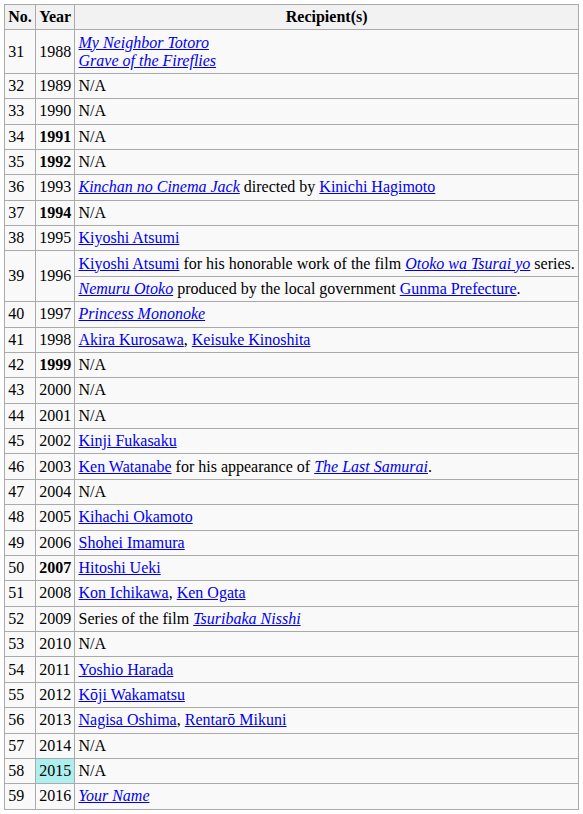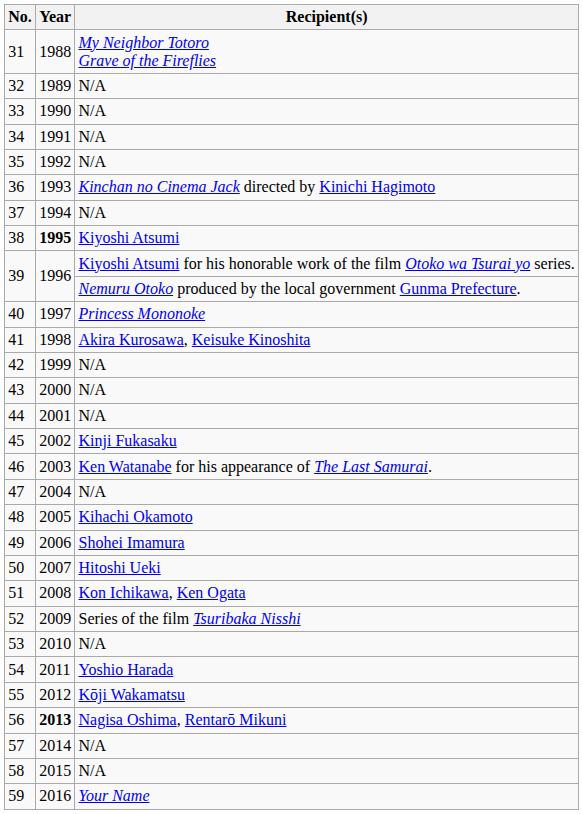(55, 136) bold -> (55, 136) normal
(55, 162) bold -> (55, 162) normal
(55, 212) bold -> (55, 212) normal
(55, 238) normal -> (55, 238) bold
(55, 365) bold -> (55, 365) normal
(55, 568) bold -> (55, 568) normal
(55, 720) normal -> (55, 720) bold
(55, 771) paleturquoise background -> (55, 771) no background
